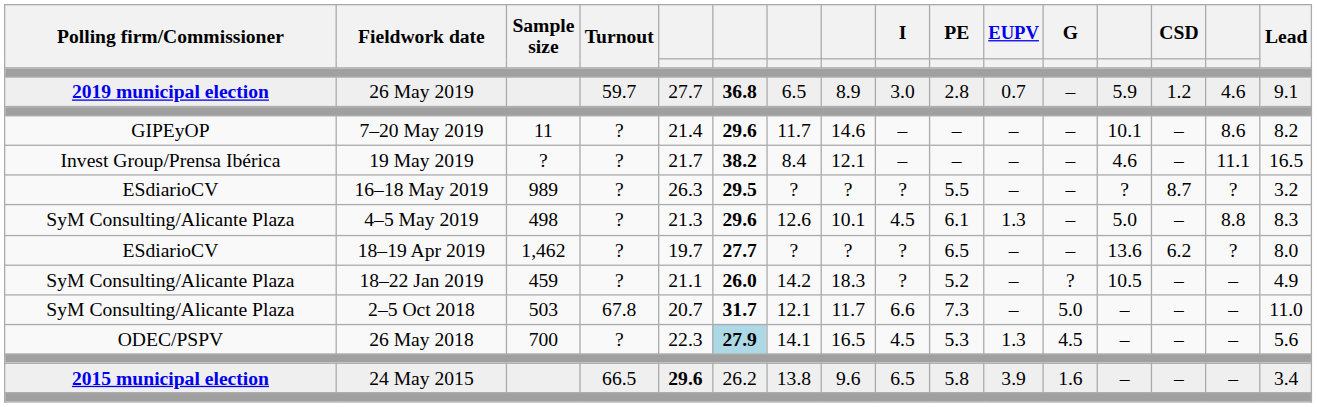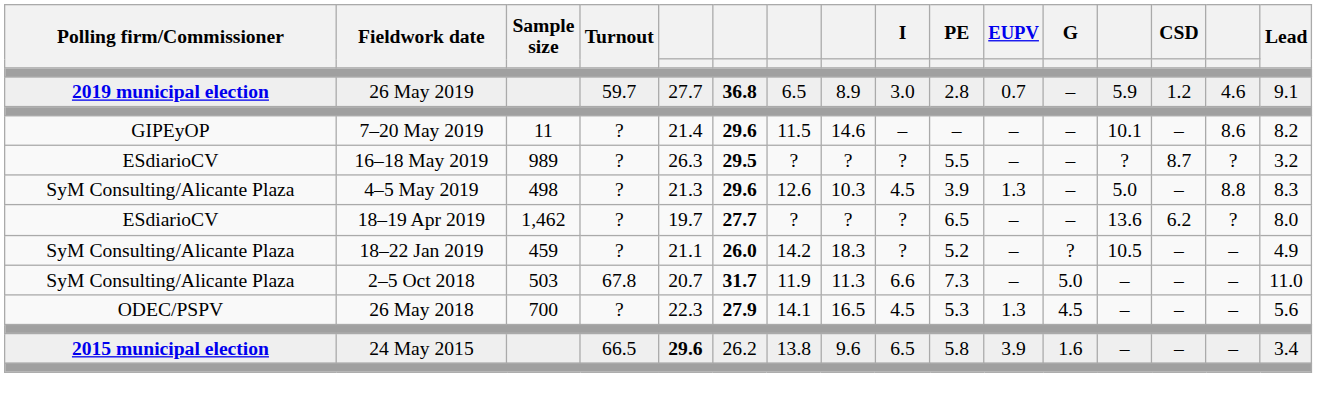(794, 130) 11.7 -> (794, 130) 11.5
- row: (421, 160)
(848, 220) 10.1 -> (848, 190) 10.3
(957, 220) 6.1 -> (957, 190) 3.9
(794, 309) 12.1 -> (794, 279) 11.9
(848, 309) 11.7 -> (848, 279) 11.3
(740, 339) lightblue background -> (740, 309) no background
